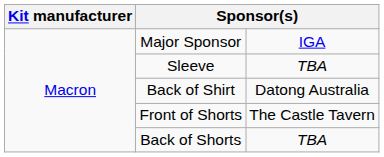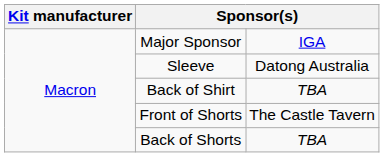(312, 66) TBA -> (312, 66) Datong Australia
(312, 90) Datong Australia -> (312, 90) TBA
